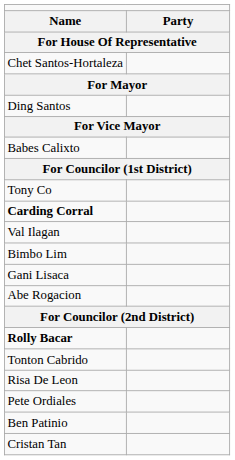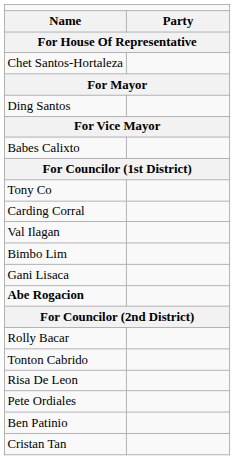(50, 211) bold -> (46, 211) normal
(44, 296) normal -> (46, 296) bold
(40, 338) bold -> (38, 338) normal
